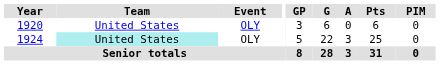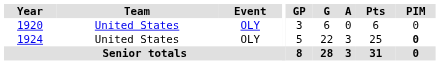(137, 39) paleturquoise background -> (137, 39) no background
(416, 39) normal -> (416, 39) bold
